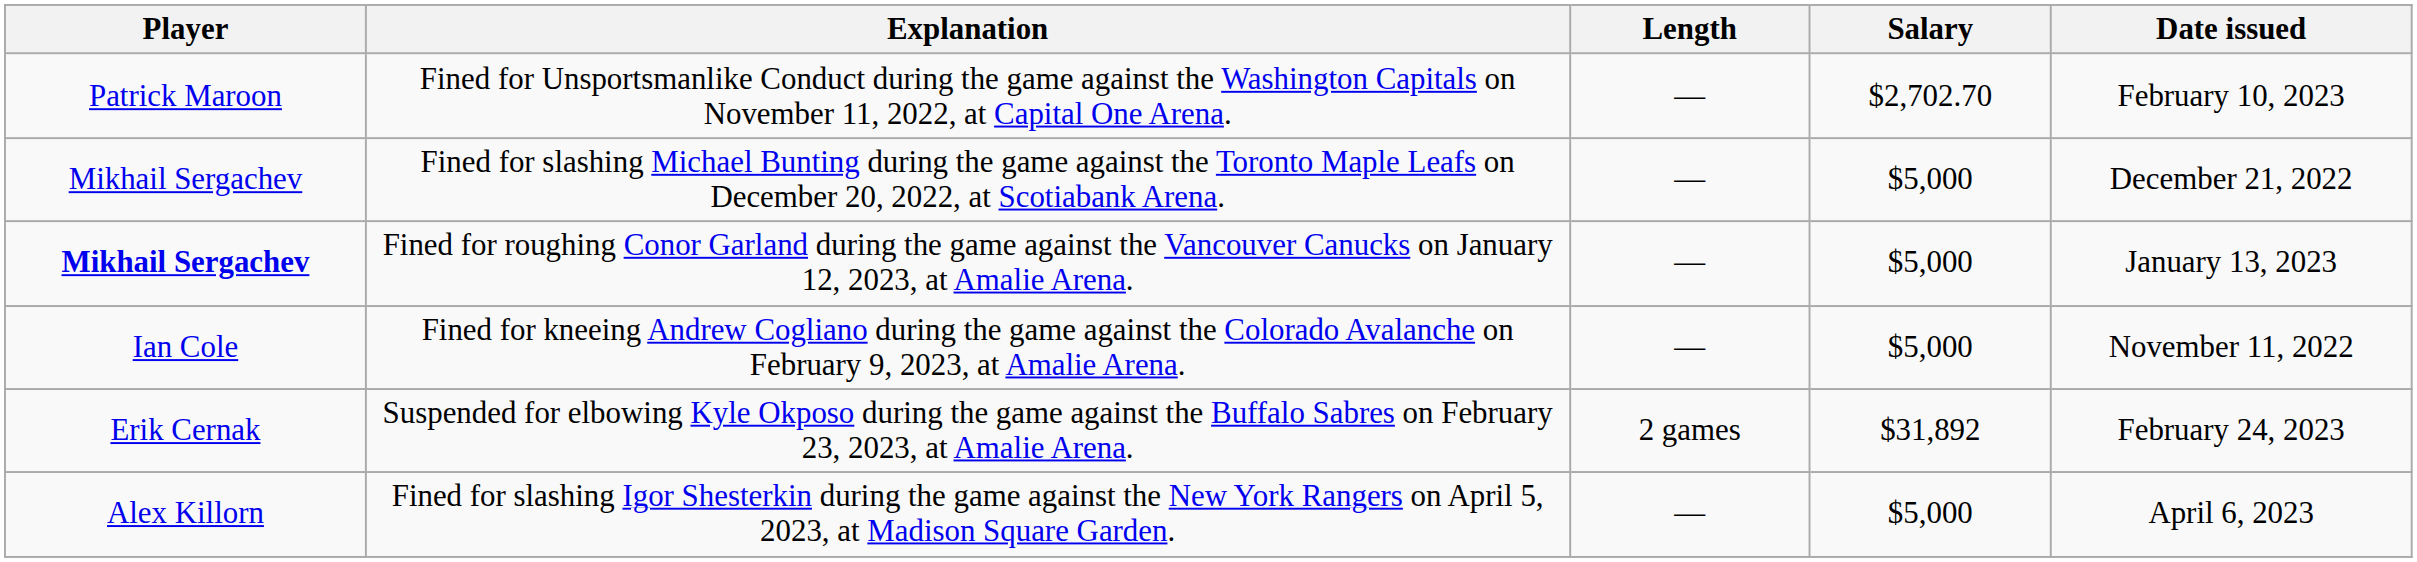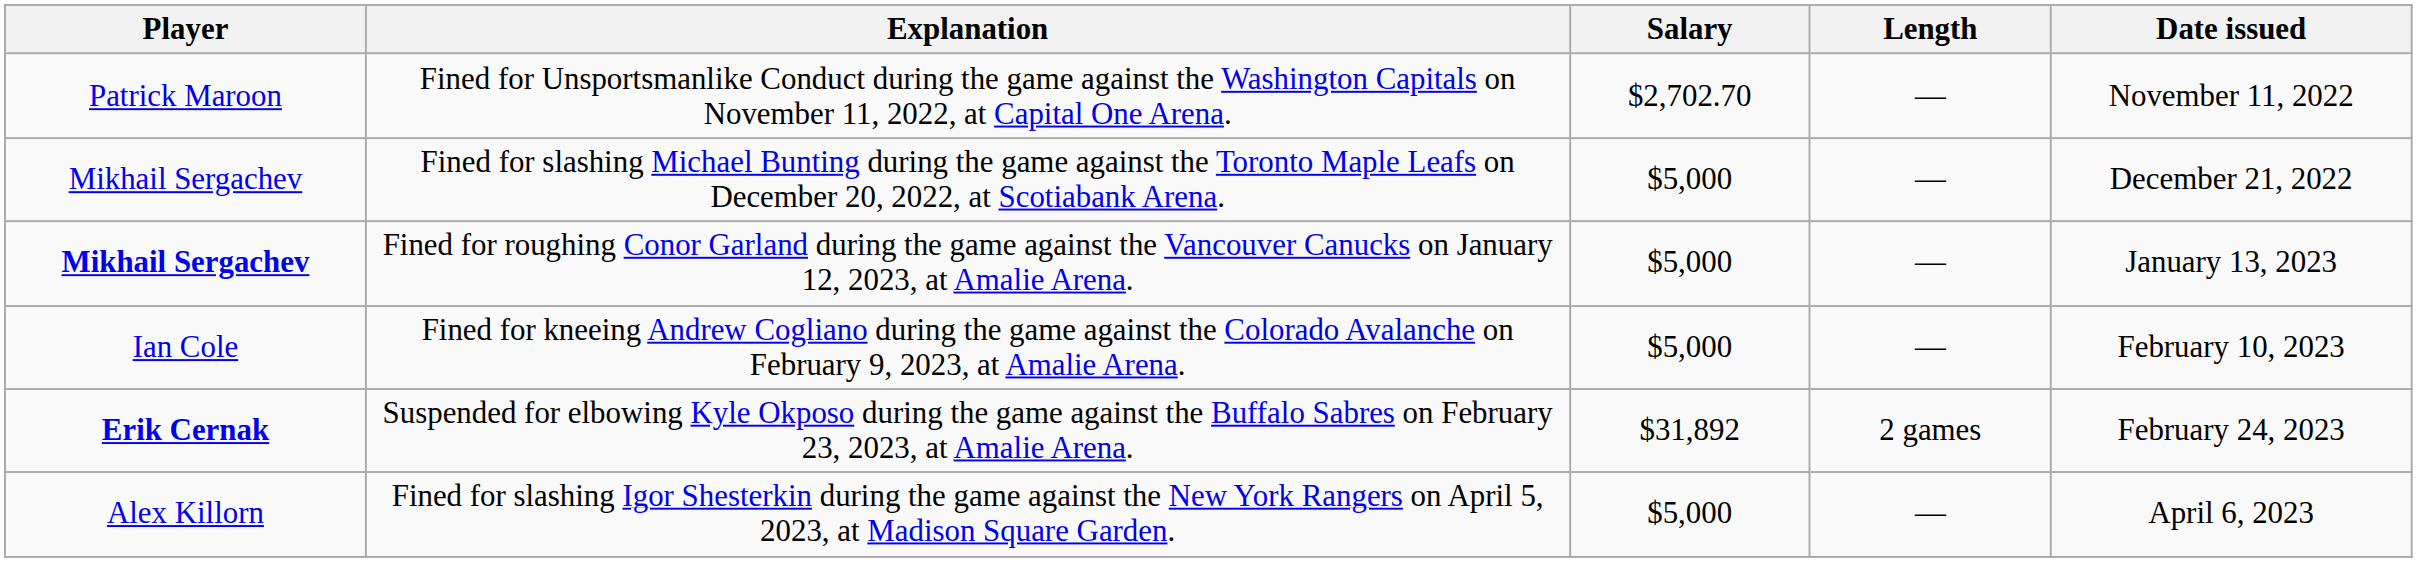columns swapped: (1690, 28) <-> (1930, 28)
(2231, 95) February 10, 2023 -> (2231, 95) November 11, 2022
(2231, 346) November 11, 2022 -> (2231, 346) February 10, 2023
(185, 430) normal -> (185, 430) bold
